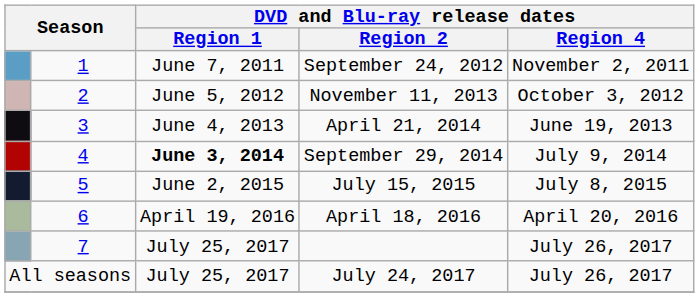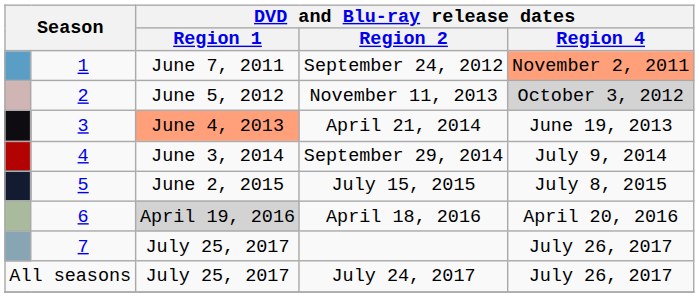(601, 66) no background -> (601, 66) lightsalmon background
(601, 96) no background -> (601, 96) lightgrey background
(218, 126) no background -> (218, 126) lightsalmon background
(218, 156) bold -> (218, 156) normal
(218, 216) no background -> (218, 216) lightgrey background
